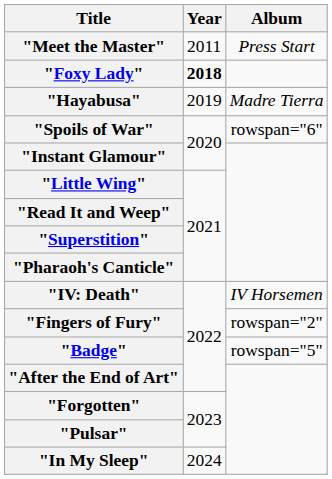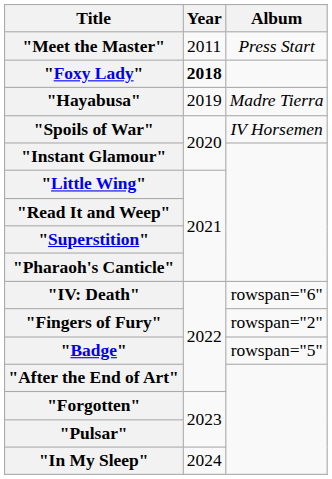(277, 128) rowspan="6" -> (277, 128) IV Horsemen
(277, 294) IV Horsemen -> (277, 294) rowspan="6"
